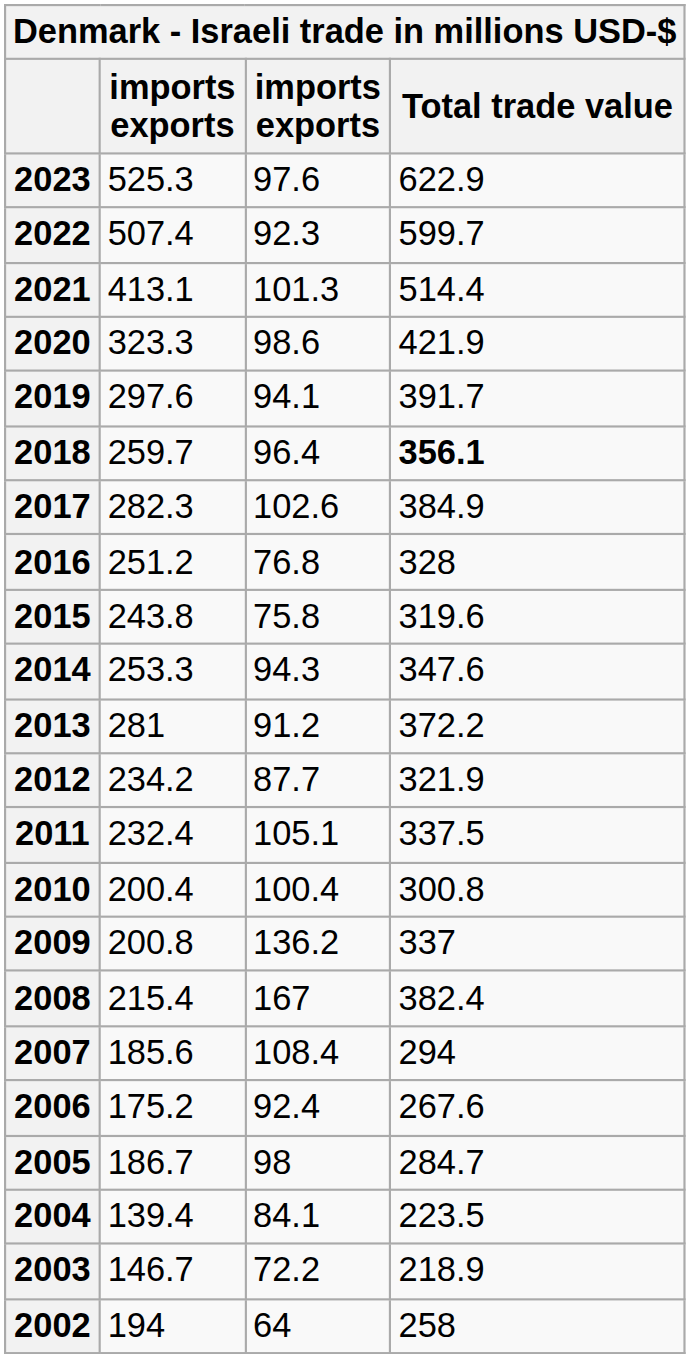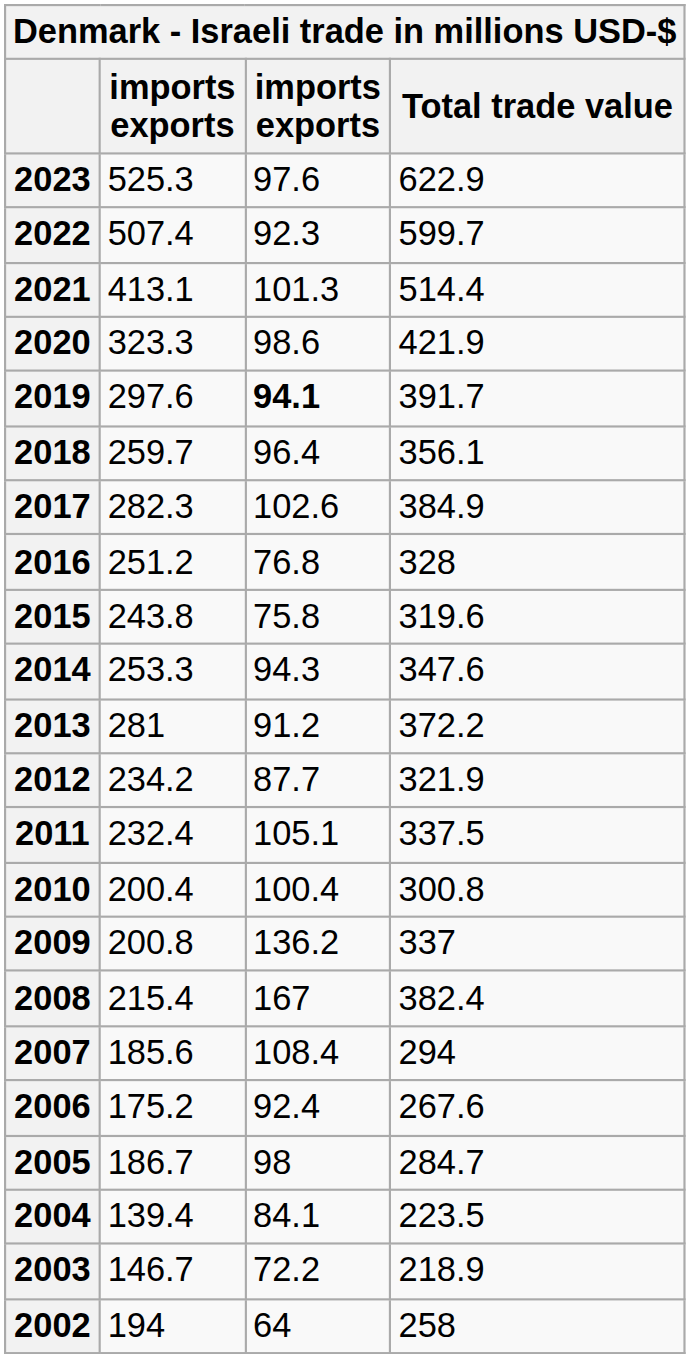(287, 397) normal -> (287, 397) bold
(442, 452) bold -> (442, 452) normal
